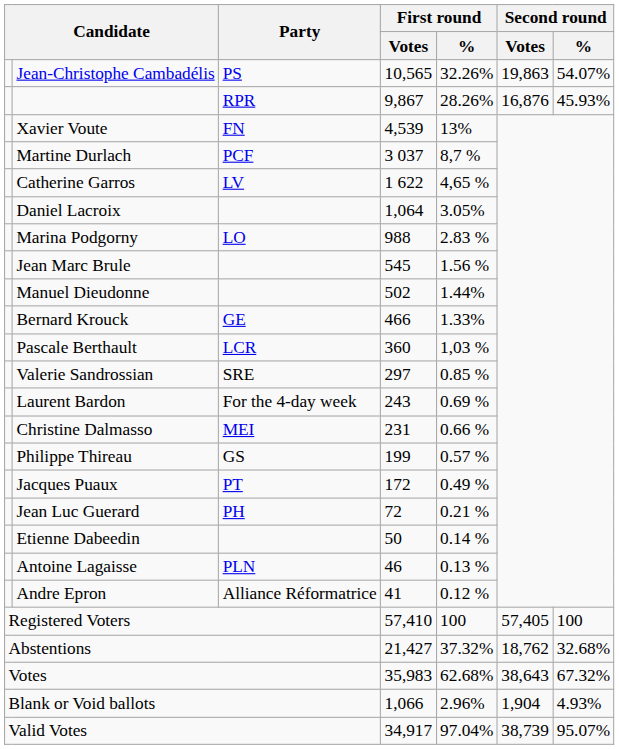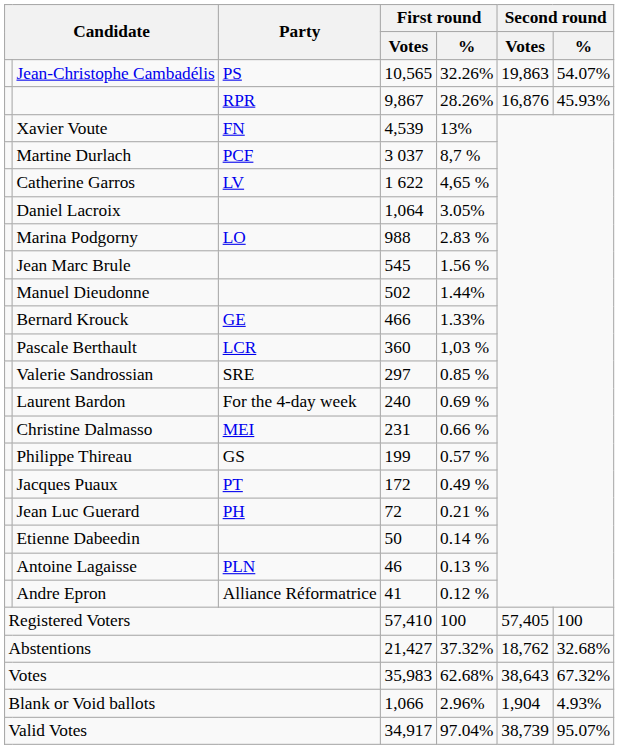(398, 401) 243 -> (398, 401) 240
